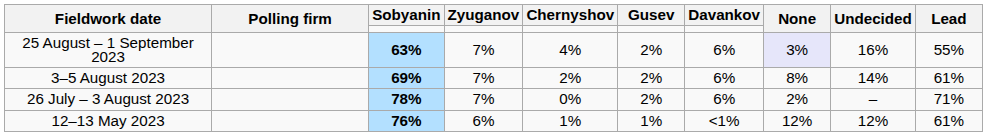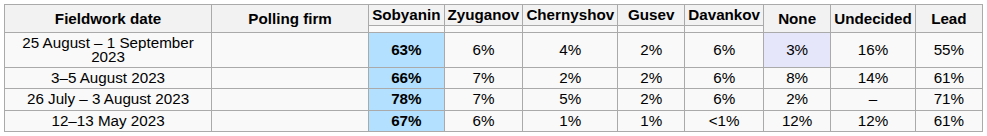(483, 50) 7% -> (483, 50) 6%
(406, 78) 69% -> (406, 78) 66%
(570, 99) 0% -> (570, 99) 5%
(406, 120) 76% -> (406, 120) 67%
